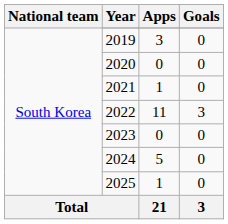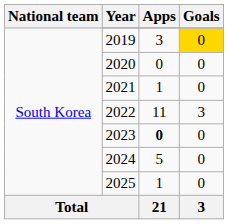(201, 40) no background -> (201, 40) gold background
(159, 135) normal -> (159, 135) bold
